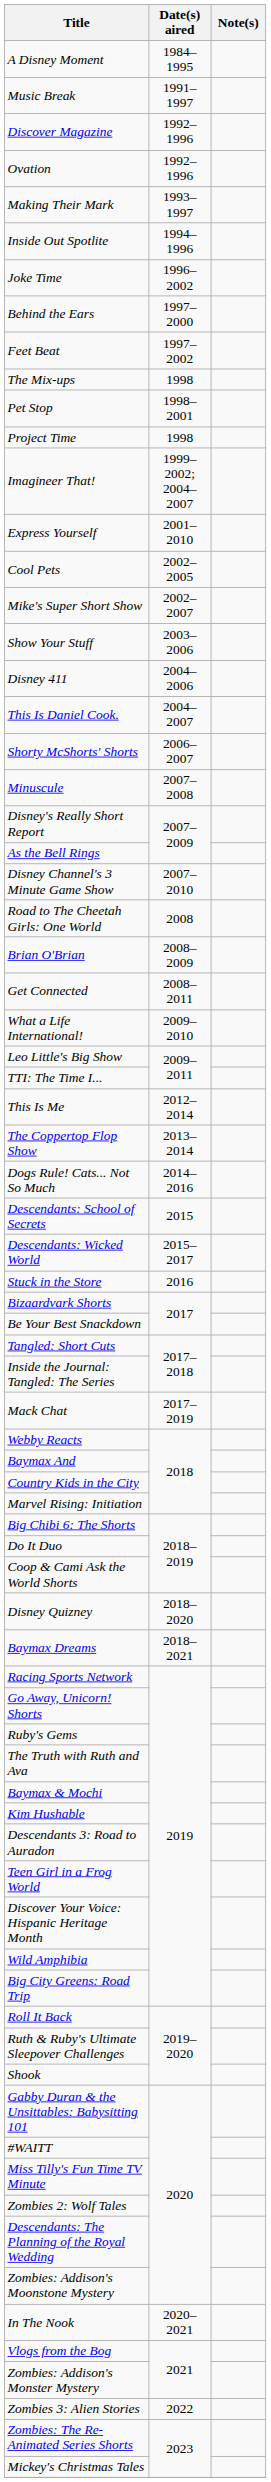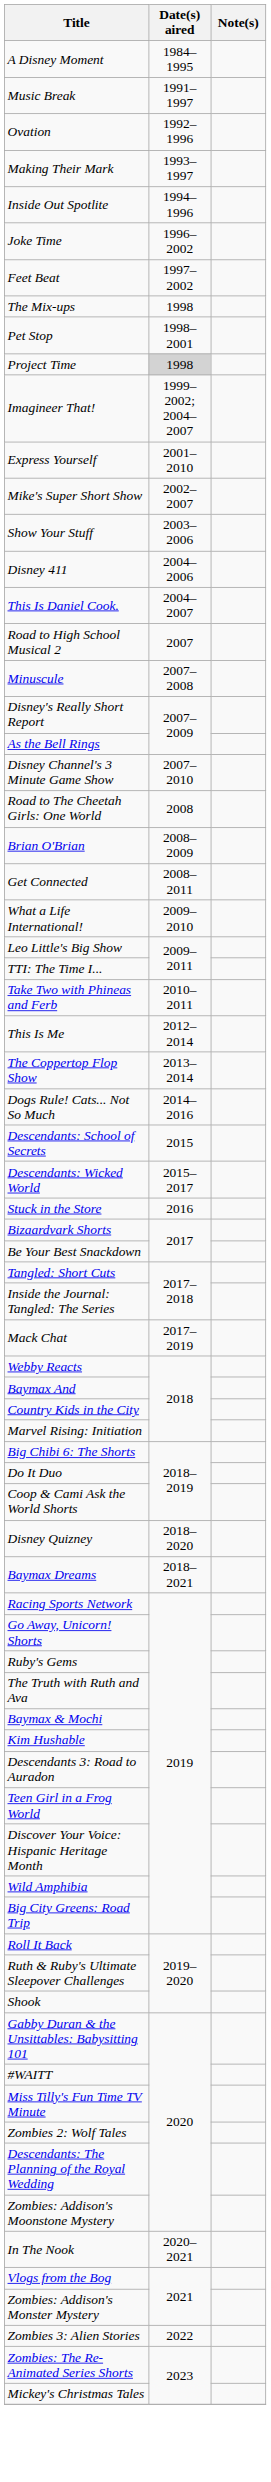- row: (60, 132)
- row: (51, 314)
(180, 437) no background -> (180, 364) lightgrey background
- row: (34, 569)
- row: (73, 751)
+ row: (64, 642)
+ row: (69, 997)
